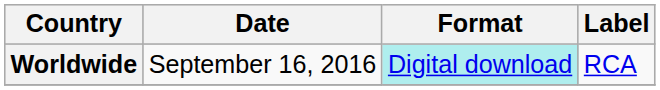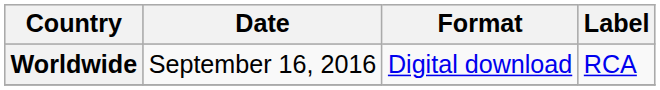(480, 64) paleturquoise background -> (480, 64) no background
